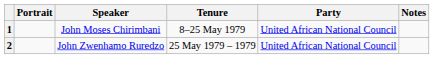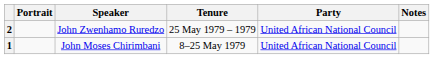rows swapped: (9, 29) <-> (9, 45)
